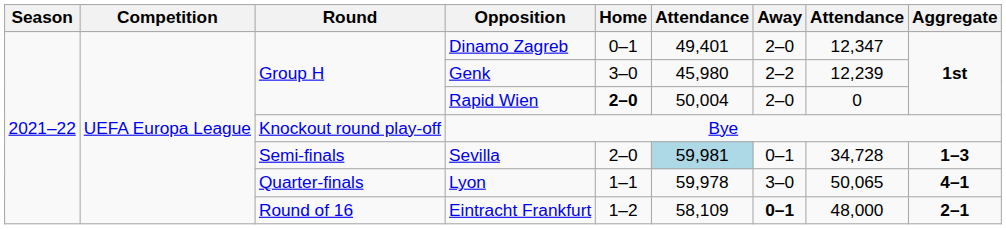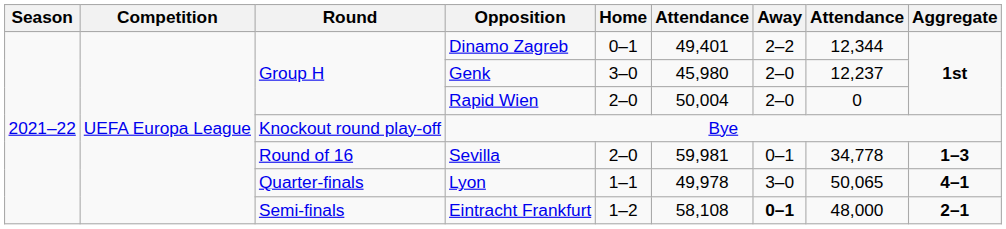(780, 45) 2–0 -> (780, 45) 2–2
(857, 45) 12,347 -> (857, 45) 12,344
(780, 73) 2–2 -> (780, 73) 2–0
(857, 73) 12,239 -> (857, 73) 12,237
(623, 100) bold -> (623, 100) normal
(302, 155) Semi-finals -> (306, 155) Round of 16
(702, 155) lightblue background -> (702, 155) no background
(857, 155) 34,728 -> (857, 155) 34,778
(702, 182) 59,978 -> (702, 182) 49,978
(306, 210) Round of 16 -> (302, 210) Semi-finals
(702, 210) 58,109 -> (702, 210) 58,108
